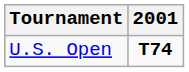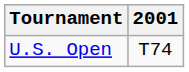(155, 51) bold -> (155, 51) normal
